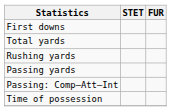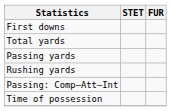rows swapped: (41, 56) <-> (41, 70)
